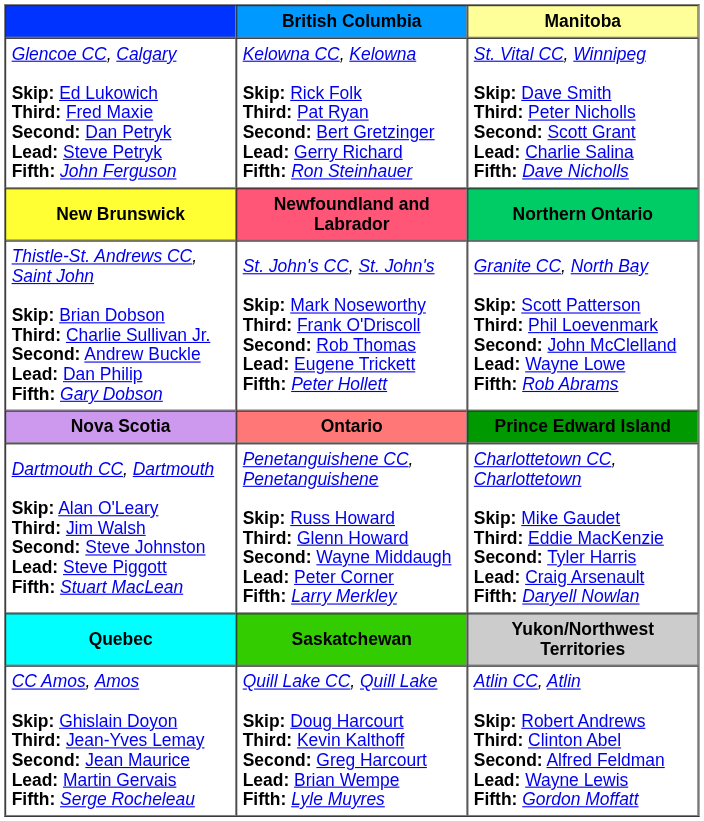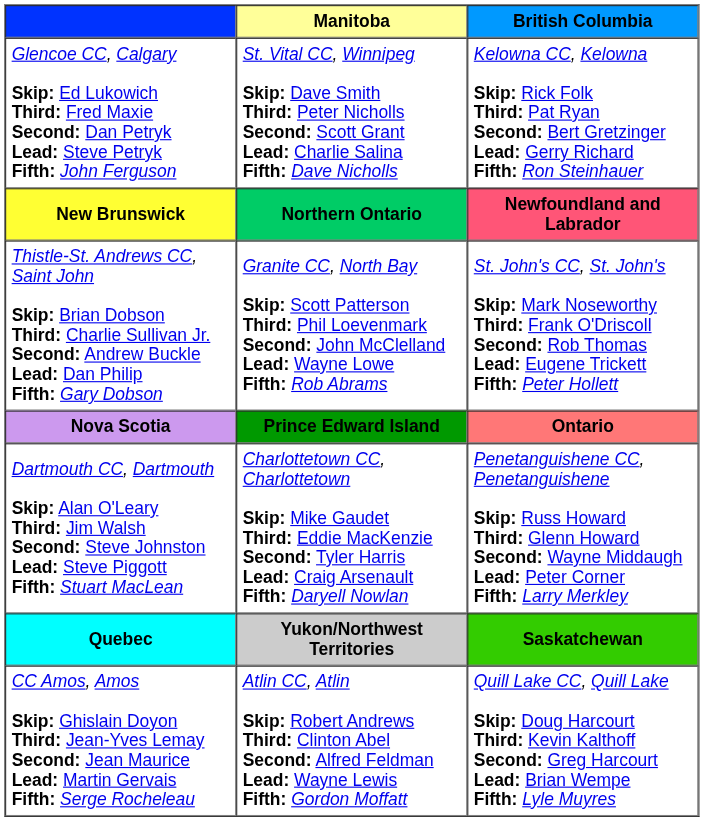columns swapped: (352, 21) <-> (583, 21)
